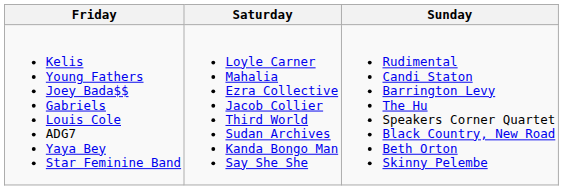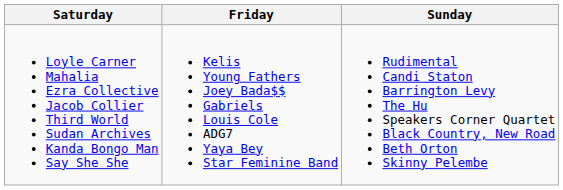columns swapped: (94, 15) <-> (263, 15)
